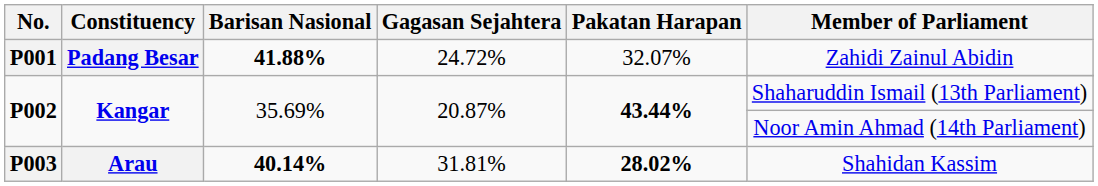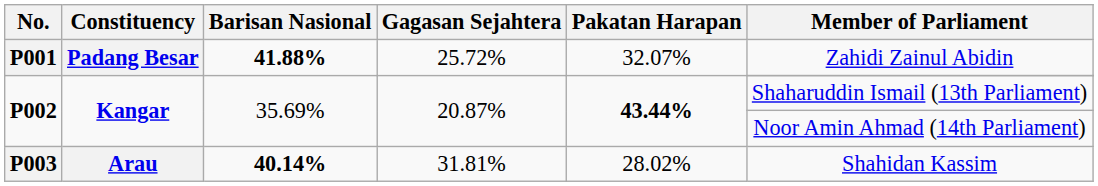(472, 57) 24.72% -> (472, 57) 25.72%
(657, 163) bold -> (657, 163) normal
